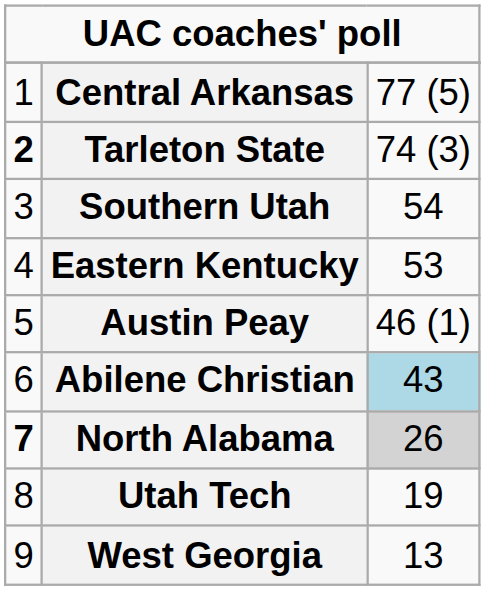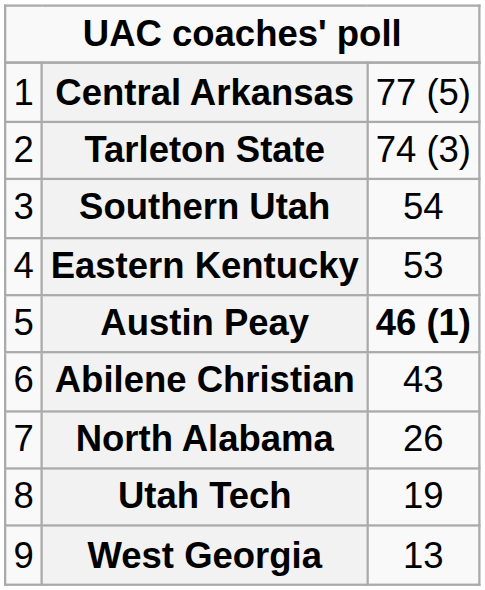(24, 149) bold -> (24, 149) normal
(423, 323) normal -> (423, 323) bold
(423, 381) lightblue background -> (423, 381) no background
(24, 438) bold -> (24, 438) normal
(423, 438) lightgrey background -> (423, 438) no background
